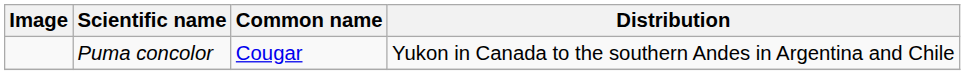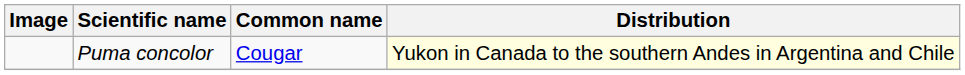(673, 52) no background -> (673, 52) lightyellow background
